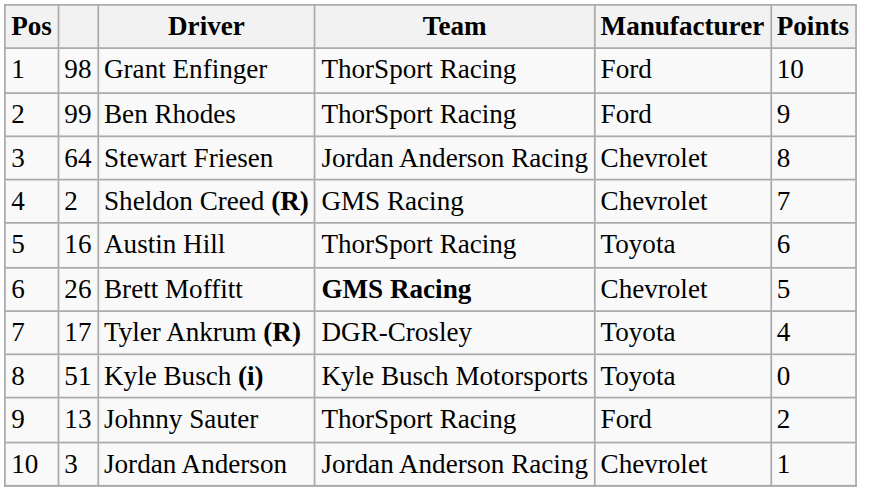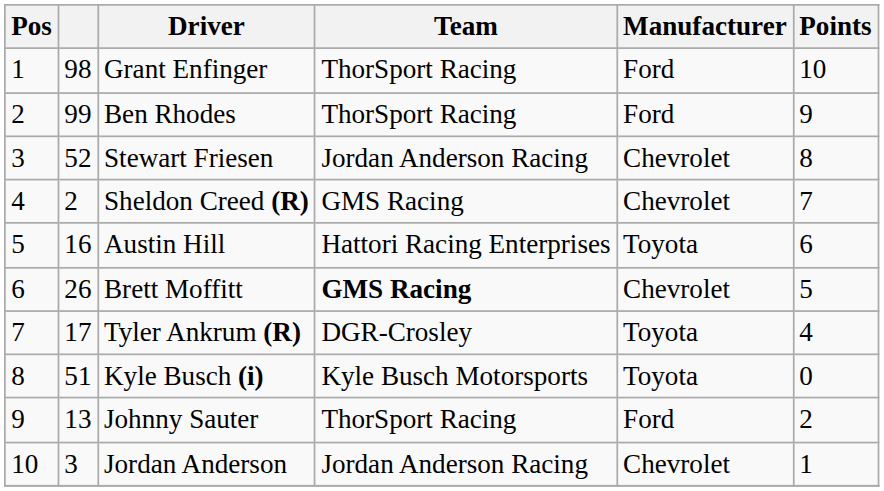(78, 157) 64 -> (78, 157) 52
(419, 244) ThorSport Racing -> (466, 244) Hattori Racing Enterprises
